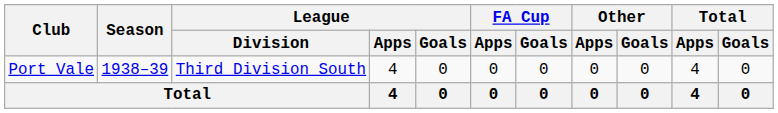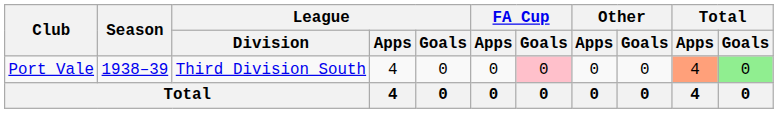(544, 69) no background -> (544, 69) pink background
(695, 69) no background -> (695, 69) lightsalmon background
(745, 69) no background -> (745, 69) lightgreen background
